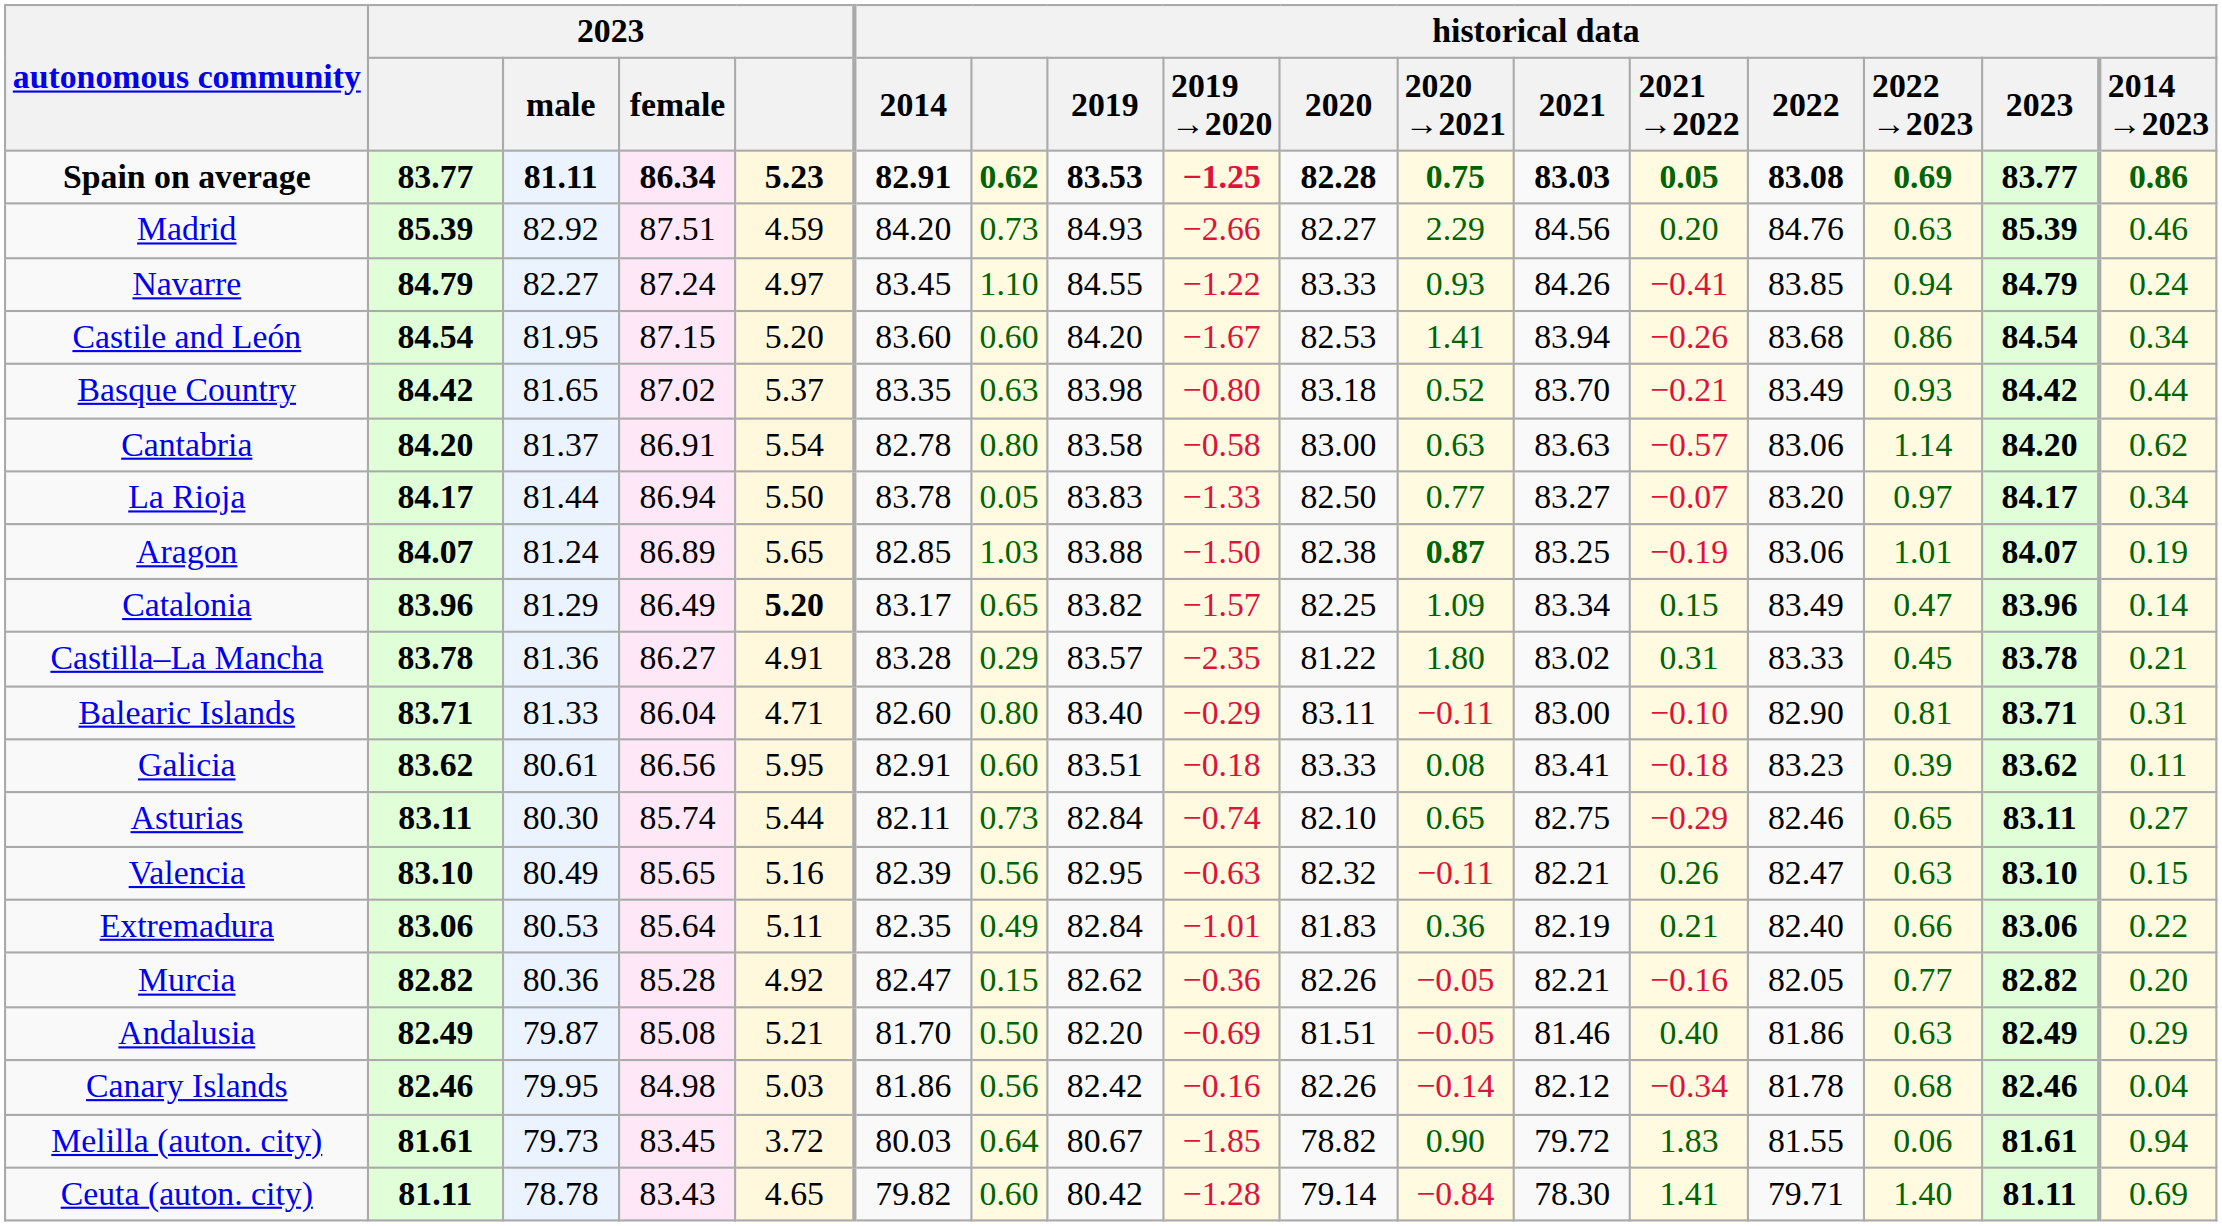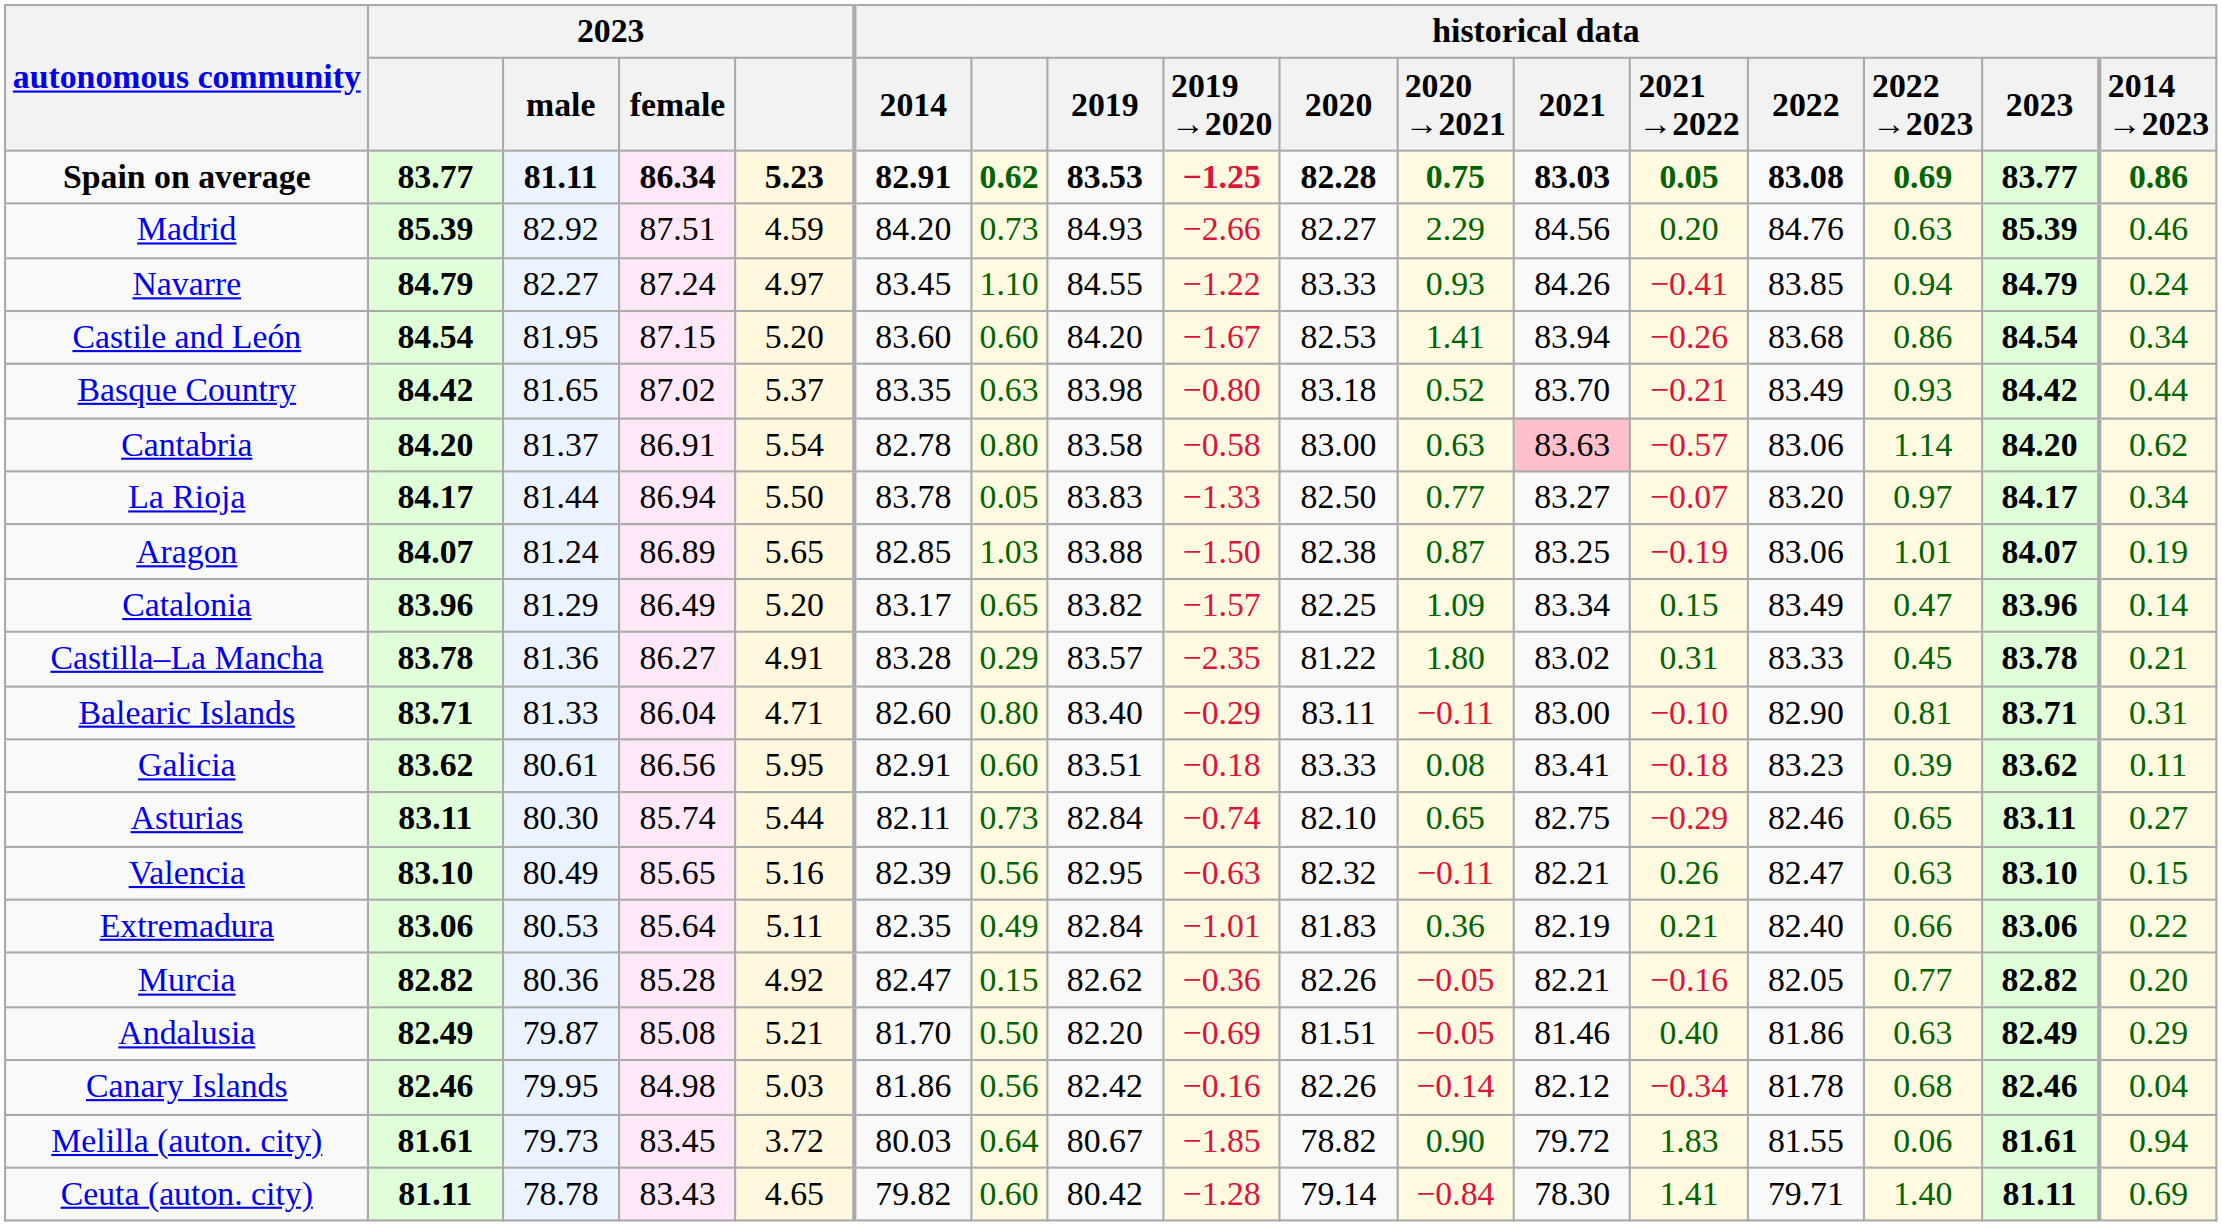(1572, 444) no background -> (1572, 444) pink background
(1455, 551) bold -> (1455, 551) normal
(794, 604) bold -> (794, 604) normal
